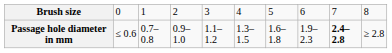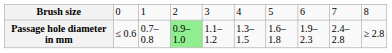(182, 34) no background -> (182, 34) lightgreen background
(341, 34) bold -> (341, 34) normal
